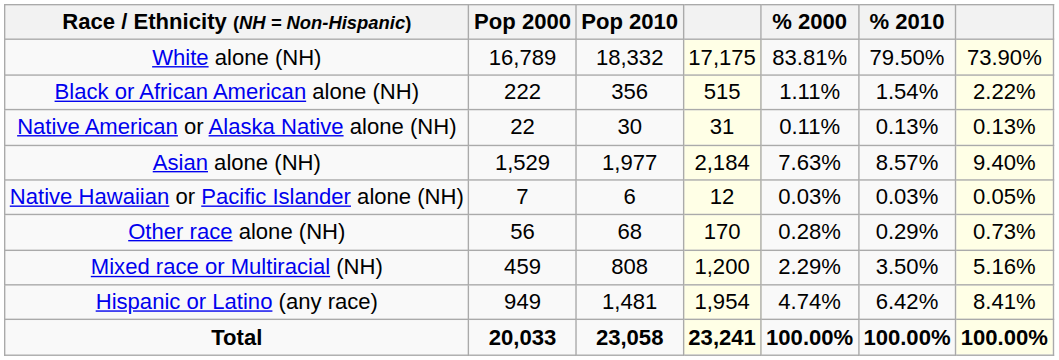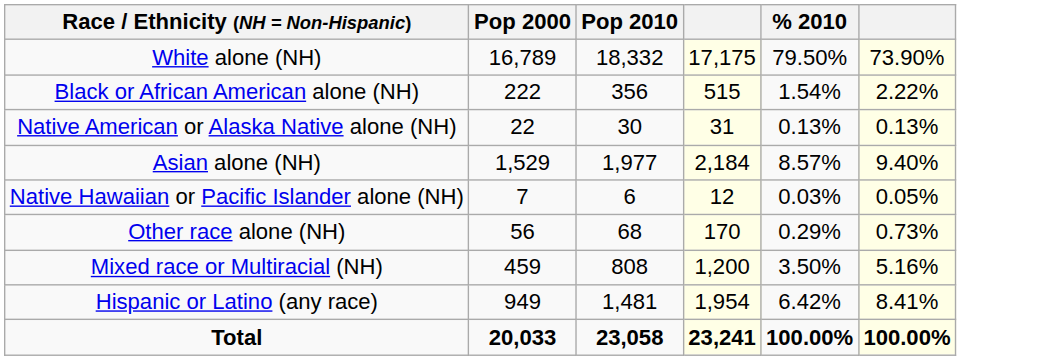- column: (810, 22)
